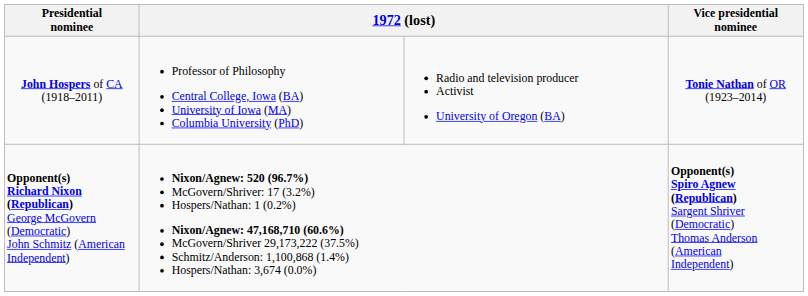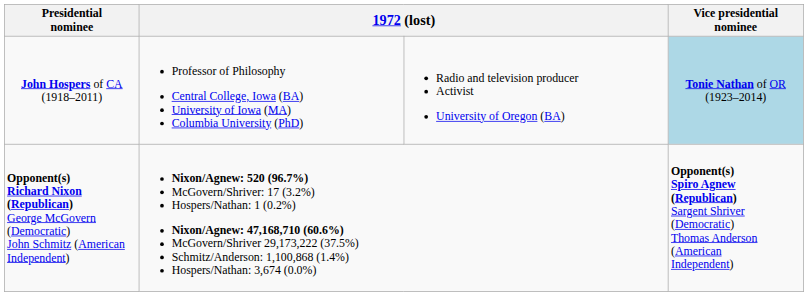(736, 90) no background -> (736, 90) lightblue background
